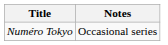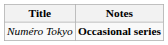(118, 31) normal -> (119, 31) bold
